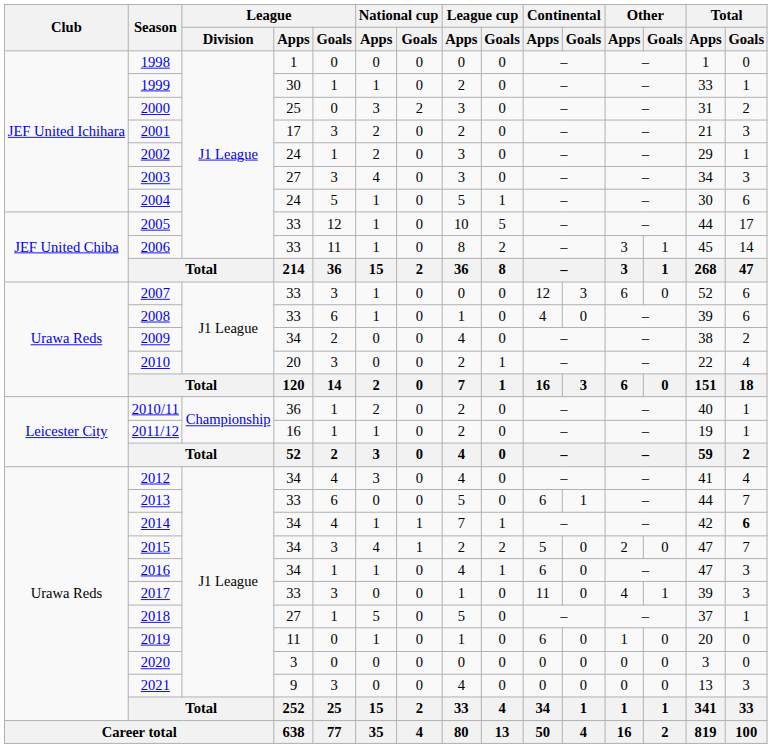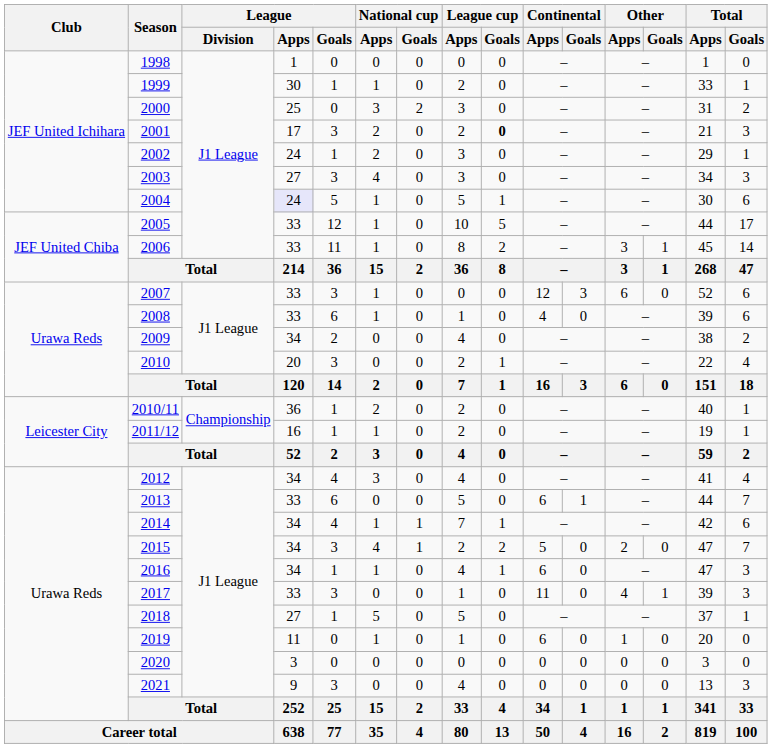(502, 131) normal -> (502, 131) bold
(294, 200) no background -> (294, 200) lavender background
(746, 524) bold -> (746, 524) normal
